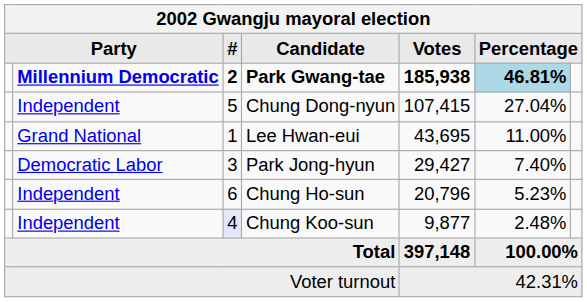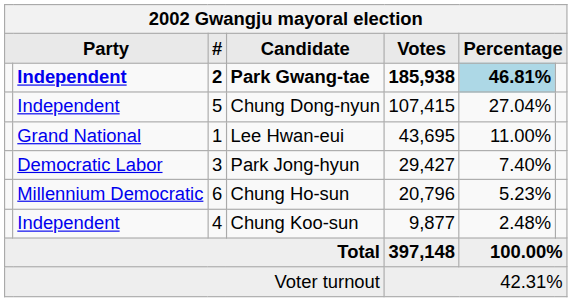(118, 77) Millennium Democratic -> (72, 77) Independent
(68, 194) Independent -> (110, 194) Millennium Democratic
(232, 223) lavender background -> (217, 223) no background
